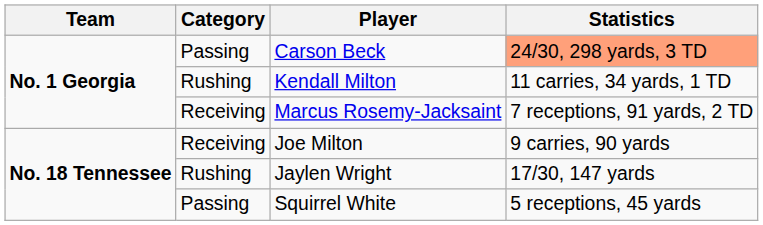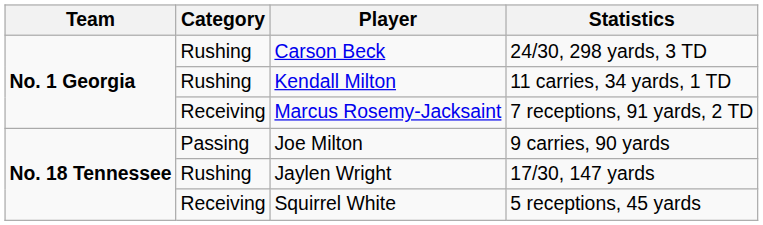(215, 50) Passing -> (216, 50) Rushing
(609, 50) lightsalmon background -> (609, 50) no background
(223, 143) Receiving -> (215, 143) Passing
(215, 204) Passing -> (223, 204) Receiving
